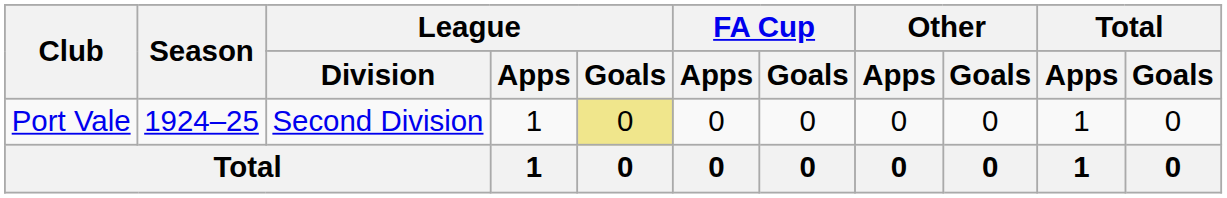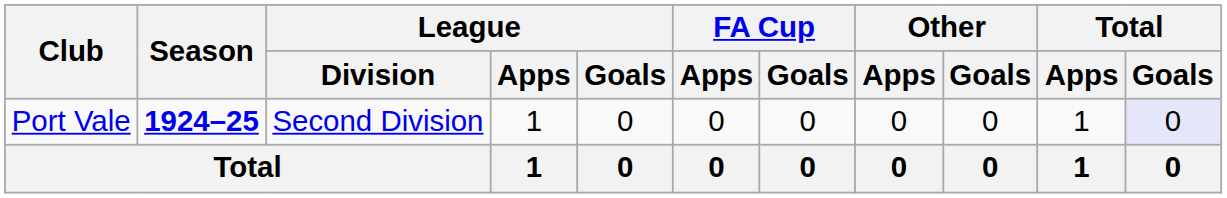(201, 121) normal -> (201, 121) bold
(625, 121) khaki background -> (625, 121) no background
(1173, 121) no background -> (1173, 121) lavender background
